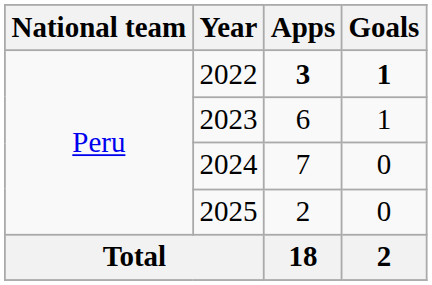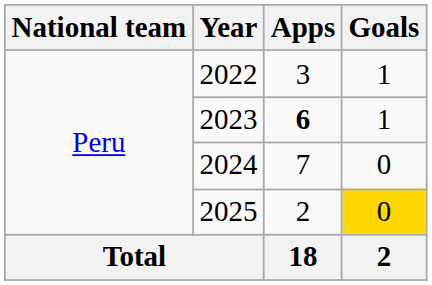(303, 73) bold -> (303, 73) normal
(384, 73) bold -> (384, 73) normal
(303, 119) normal -> (303, 119) bold
(384, 211) no background -> (384, 211) gold background
